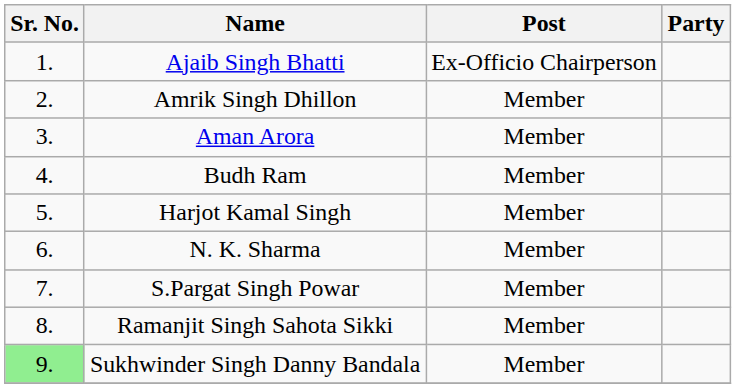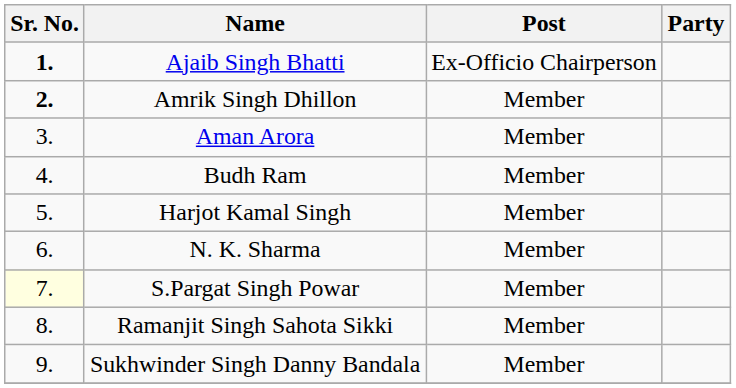(45, 61) normal -> (45, 61) bold
(45, 99) normal -> (45, 99) bold
(45, 288) no background -> (45, 288) lightyellow background
(45, 363) lightgreen background -> (45, 363) no background
